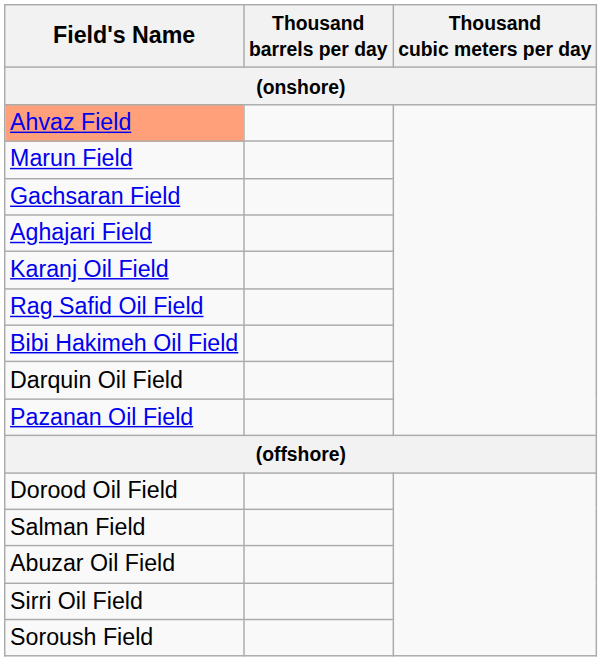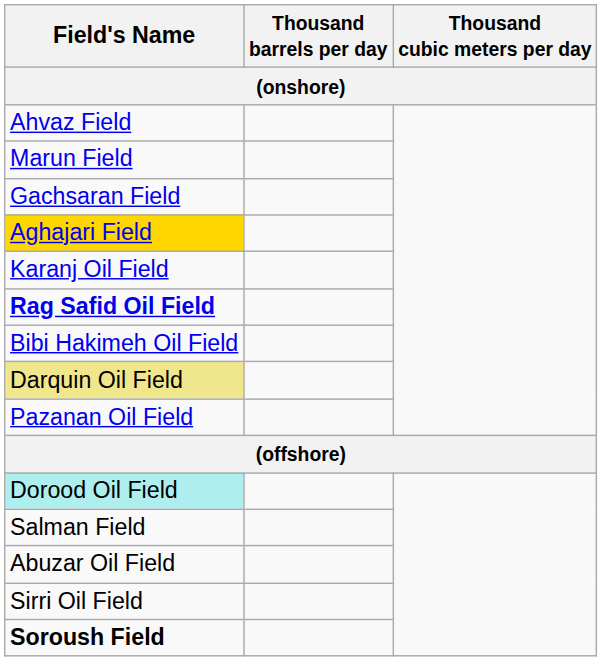(71, 122) lightsalmon background -> (71, 122) no background
(81, 232) no background -> (81, 232) gold background
(107, 306) normal -> (113, 306) bold
(96, 380) no background -> (96, 380) khaki background
(94, 490) no background -> (94, 490) paleturquoise background
(82, 637) normal -> (87, 637) bold
